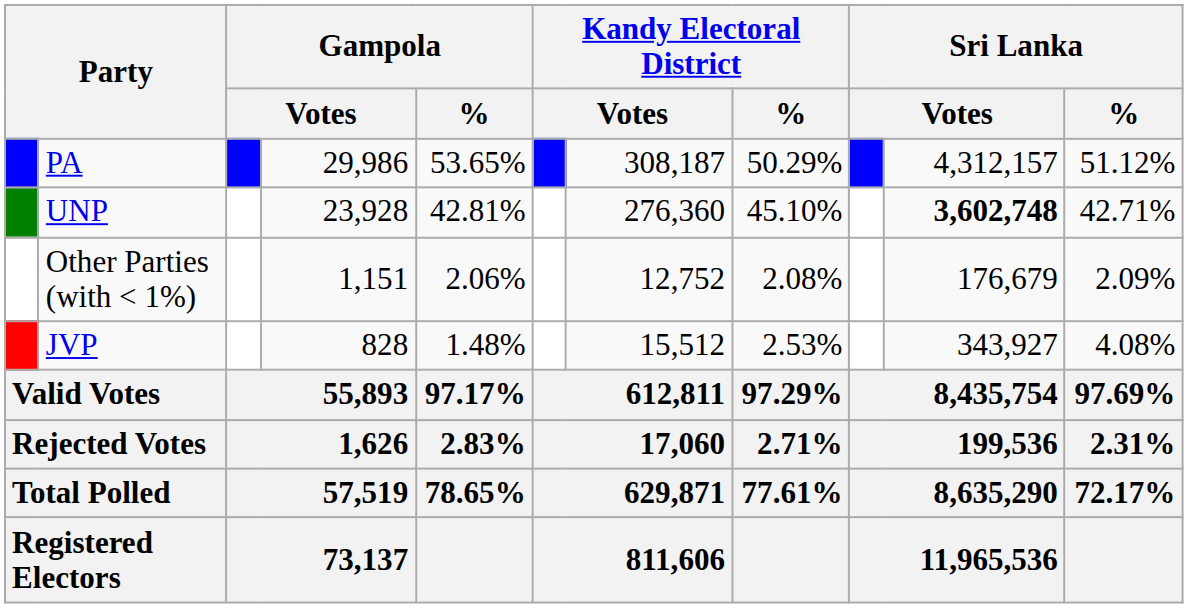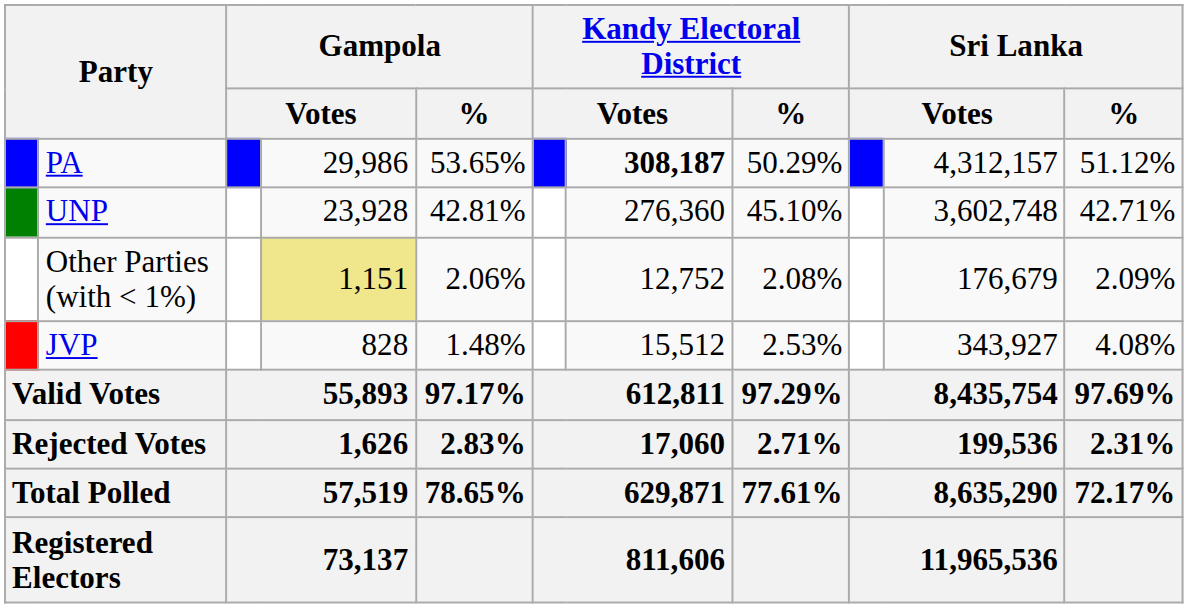(675, 162) normal -> (675, 162) bold
(996, 211) bold -> (996, 211) normal
(373, 278) no background -> (373, 278) khaki background
